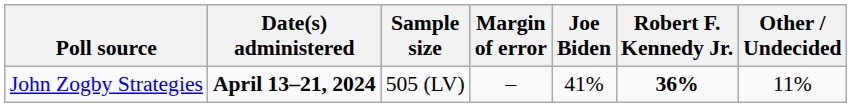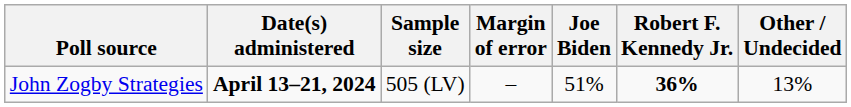(584, 83) 41% -> (584, 83) 51%
(792, 83) 11% -> (792, 83) 13%
